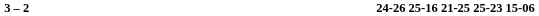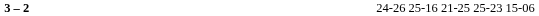(456, 7) bold -> (456, 7) normal
